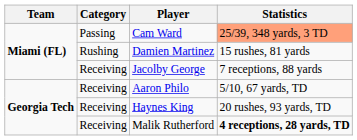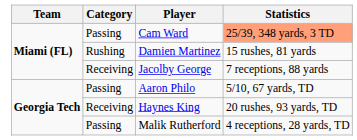(103, 88) Receiving -> (104, 88) Passing
(103, 125) Receiving -> (104, 125) Passing
(285, 125) bold -> (288, 125) normal
